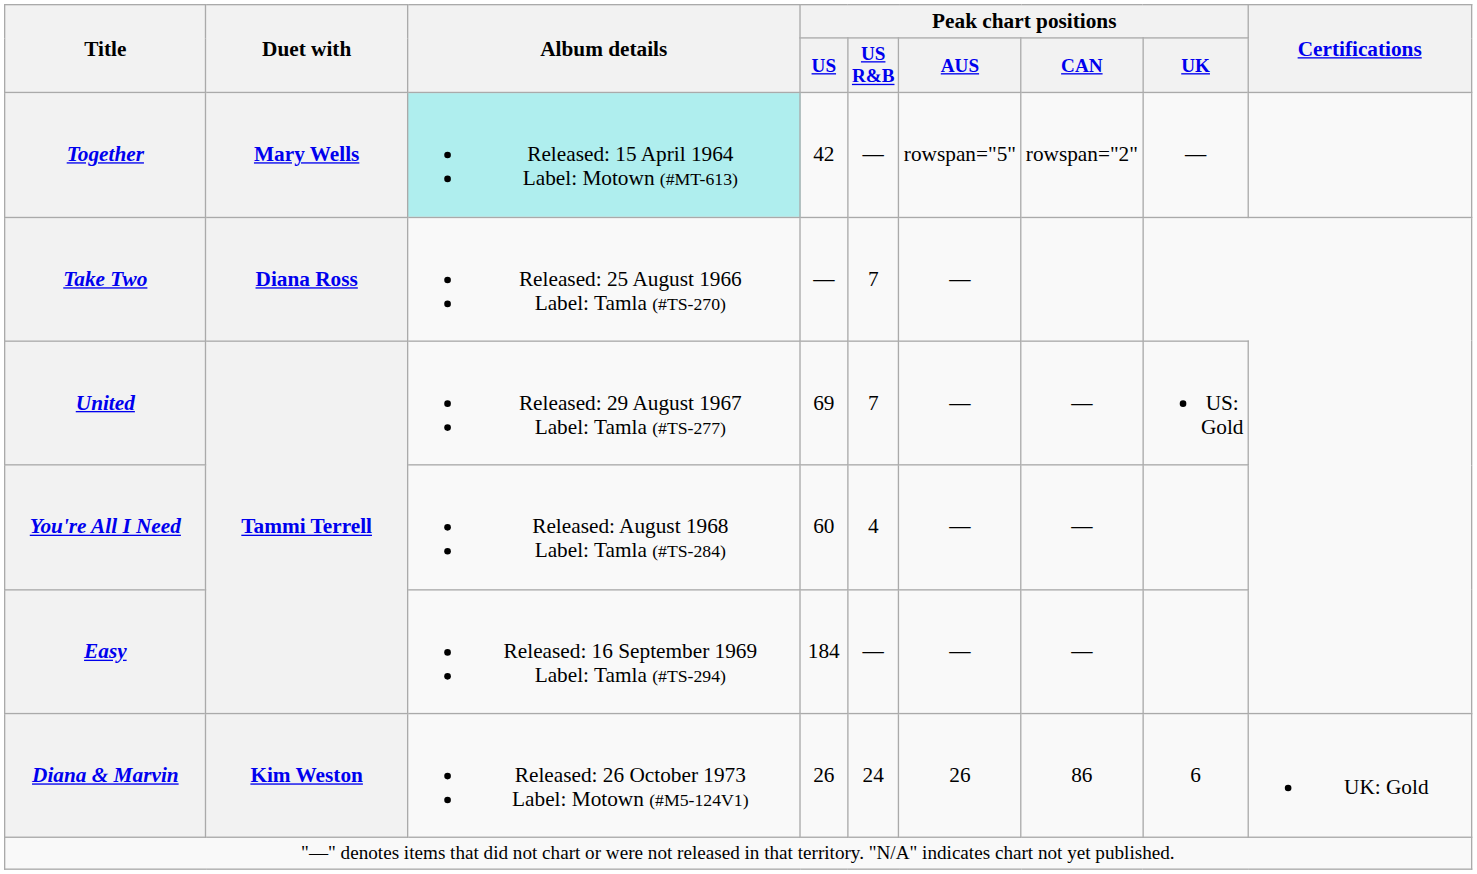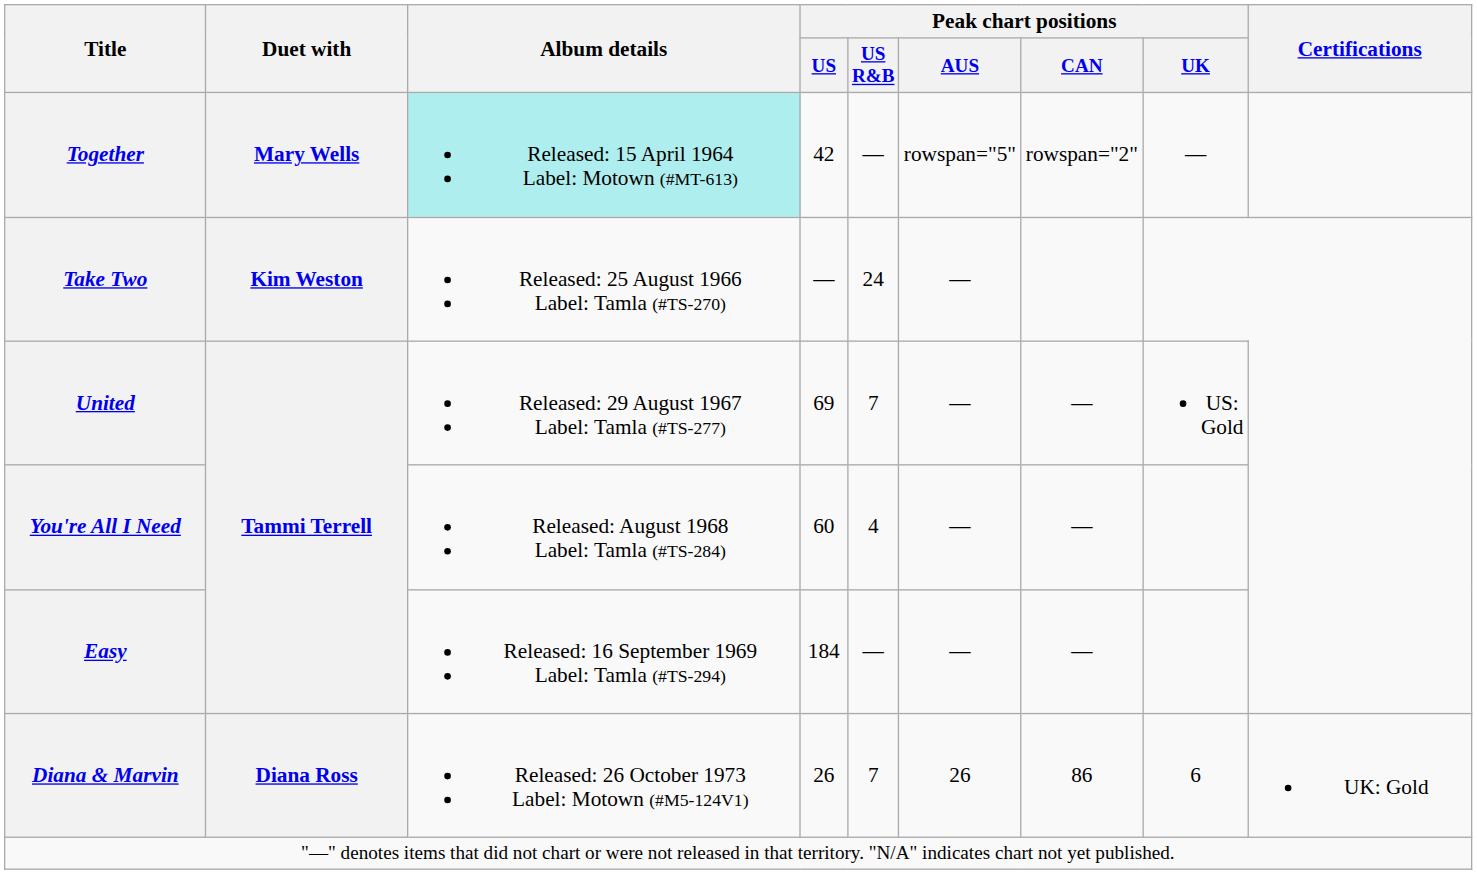(307, 278) Diana Ross -> (307, 278) Kim Weston
(873, 278) 7 -> (873, 278) 24
(307, 775) Kim Weston -> (307, 775) Diana Ross
(873, 775) 24 -> (873, 775) 7
